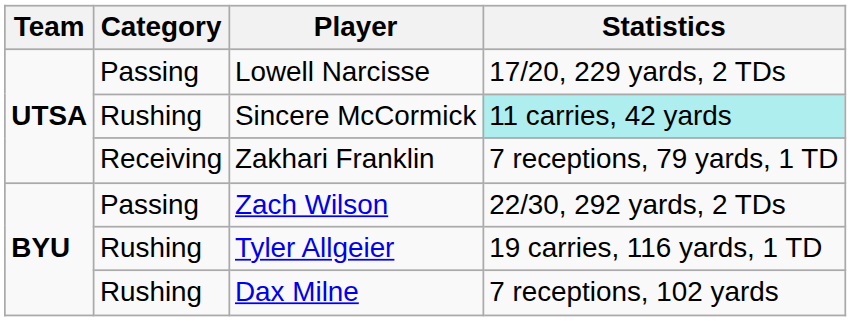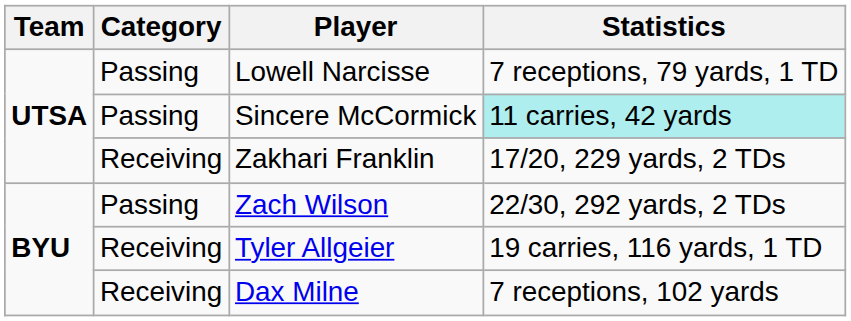(637, 71) 17/20, 229 yards, 2 TDs -> (664, 71) 7 receptions, 79 yards, 1 TD
(151, 115) Rushing -> (149, 115) Passing
(664, 159) 7 receptions, 79 yards, 1 TD -> (637, 159) 17/20, 229 yards, 2 TDs
(151, 248) Rushing -> (161, 248) Receiving
(151, 292) Rushing -> (161, 292) Receiving
